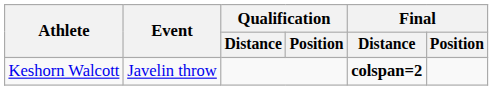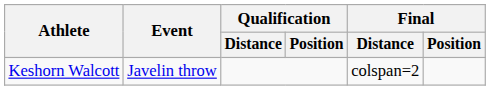(387, 71) bold -> (385, 71) normal
